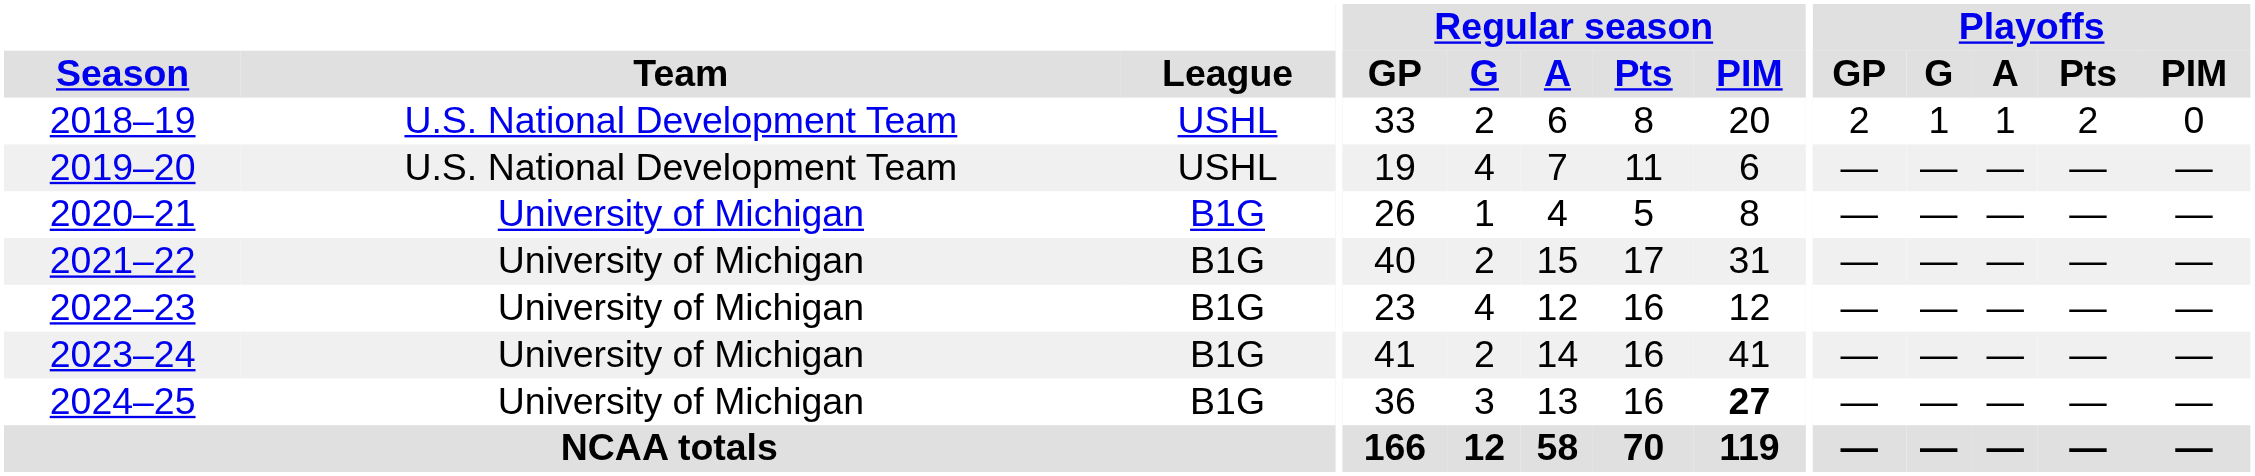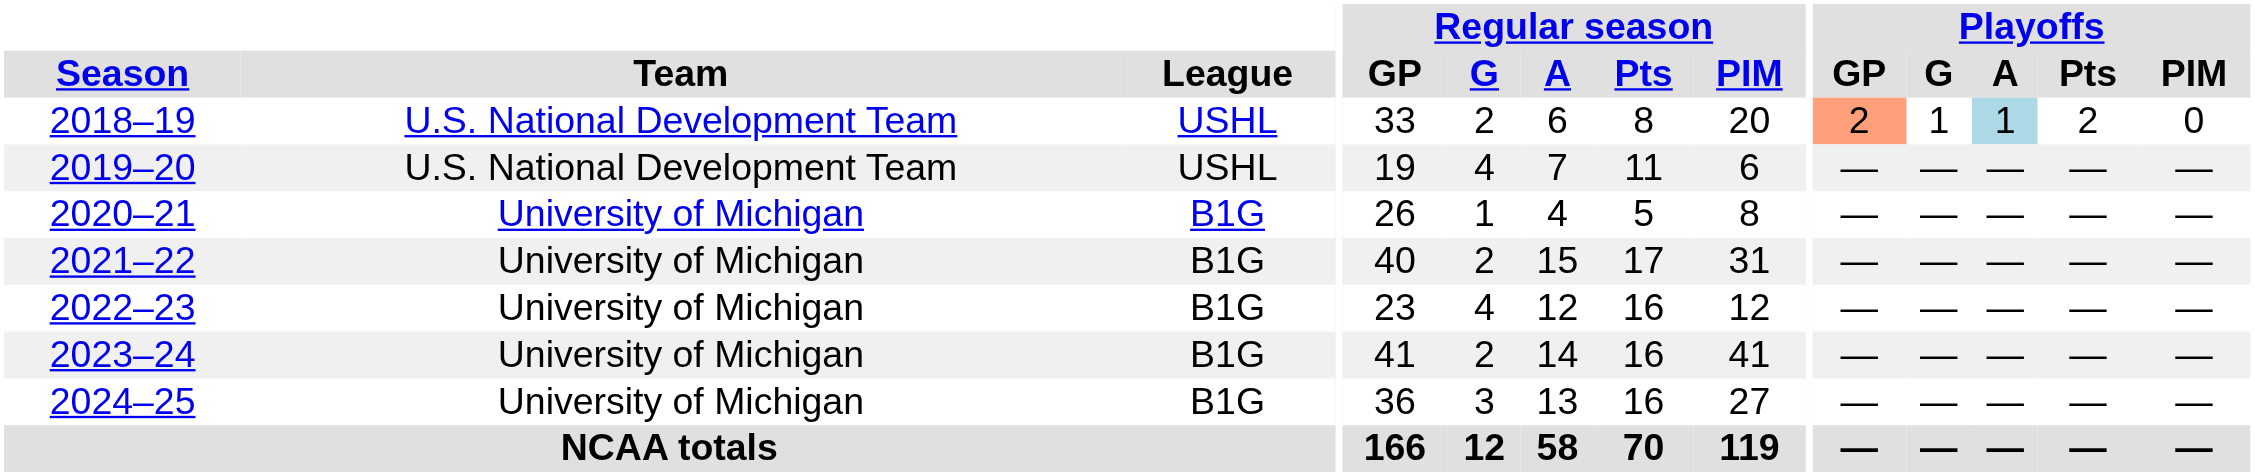(1859, 120) no background -> (1859, 120) lightsalmon background
(2005, 120) no background -> (2005, 120) lightblue background
(1749, 401) bold -> (1749, 401) normal
